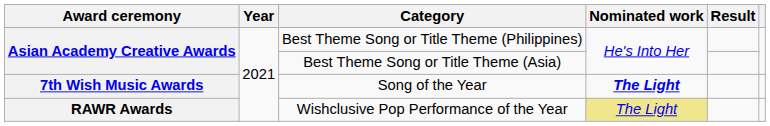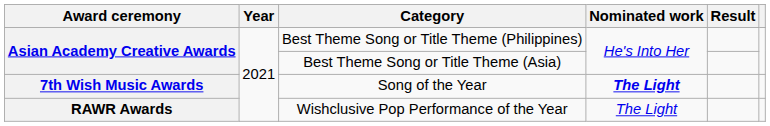(646, 109) khaki background -> (646, 109) no background
